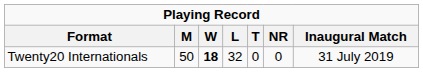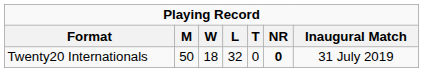(211, 57) bold -> (211, 57) normal
(278, 57) normal -> (278, 57) bold
